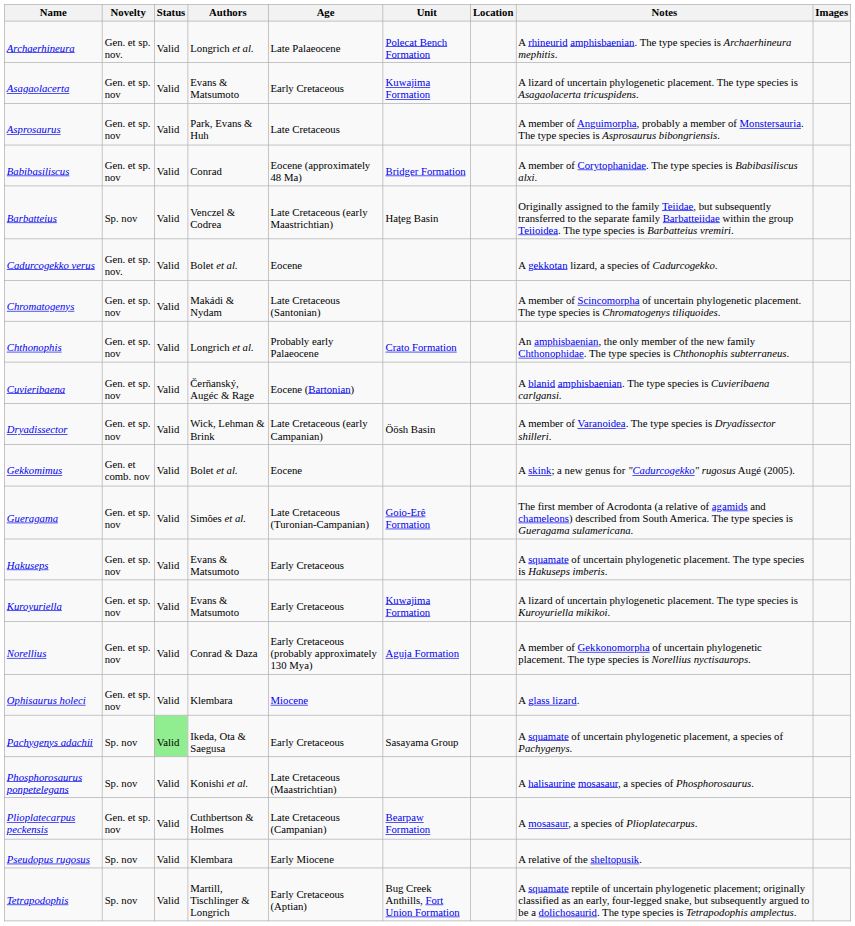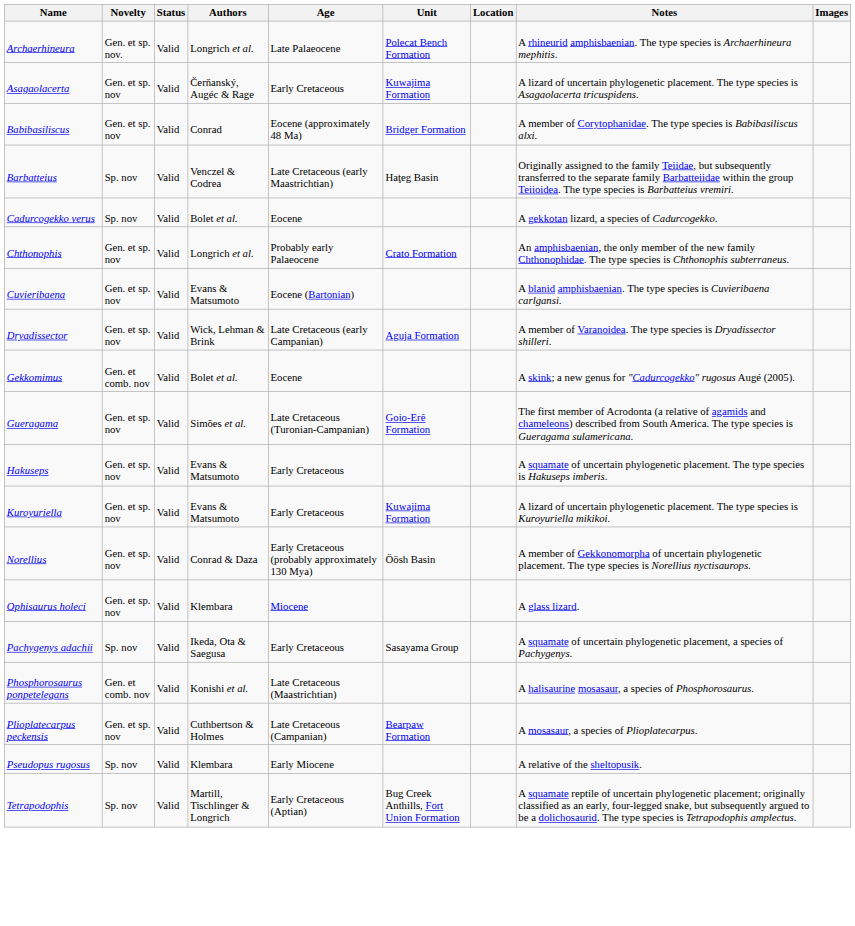(215, 89) Evans & Matsumoto -> (222, 89) Čerňanský, Augéc & Rage
- row: (34, 130)
(128, 265) Gen. et sp. nov. -> (121, 218) Sp. nov
- row: (41, 306)
(222, 389) Čerňanský, Augéc & Rage -> (215, 294) Evans & Matsumoto
(410, 430) Öösh Basin -> (422, 335) Aguja Formation
(422, 653) Aguja Formation -> (410, 559) Öösh Basin
(168, 742) lightgreen background -> (168, 647) no background
(121, 783) Sp. nov -> (127, 689) Gen. et comb. nov
